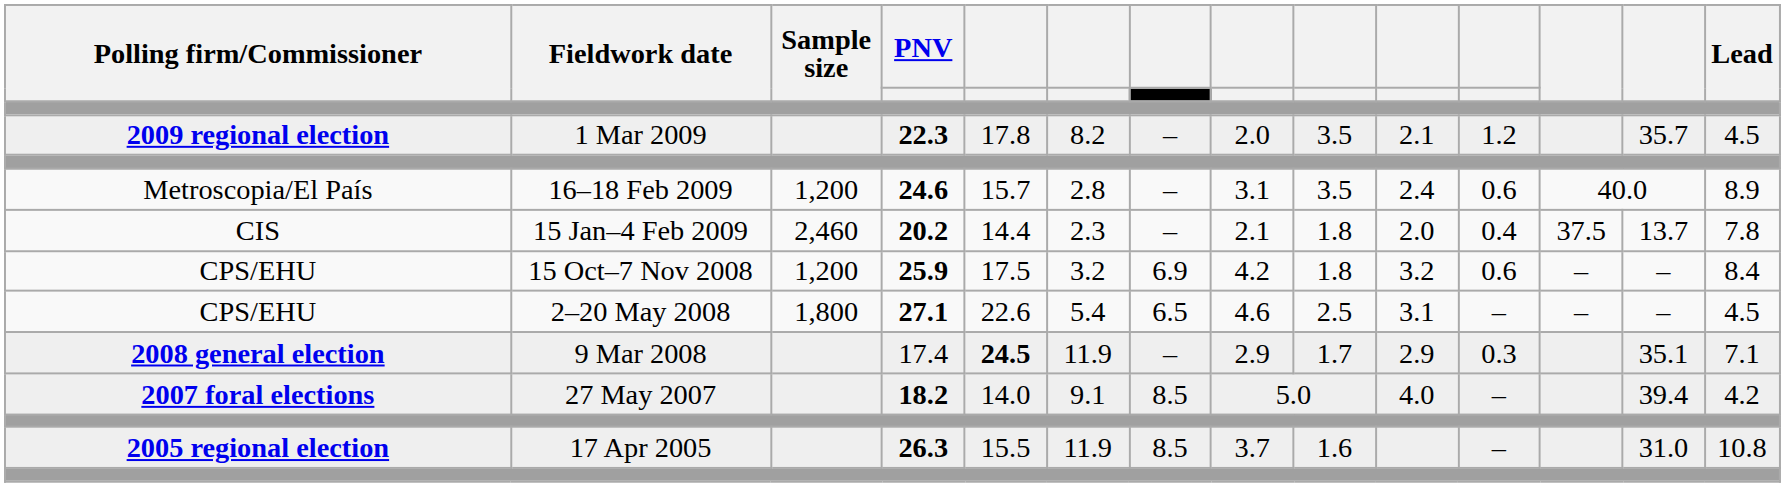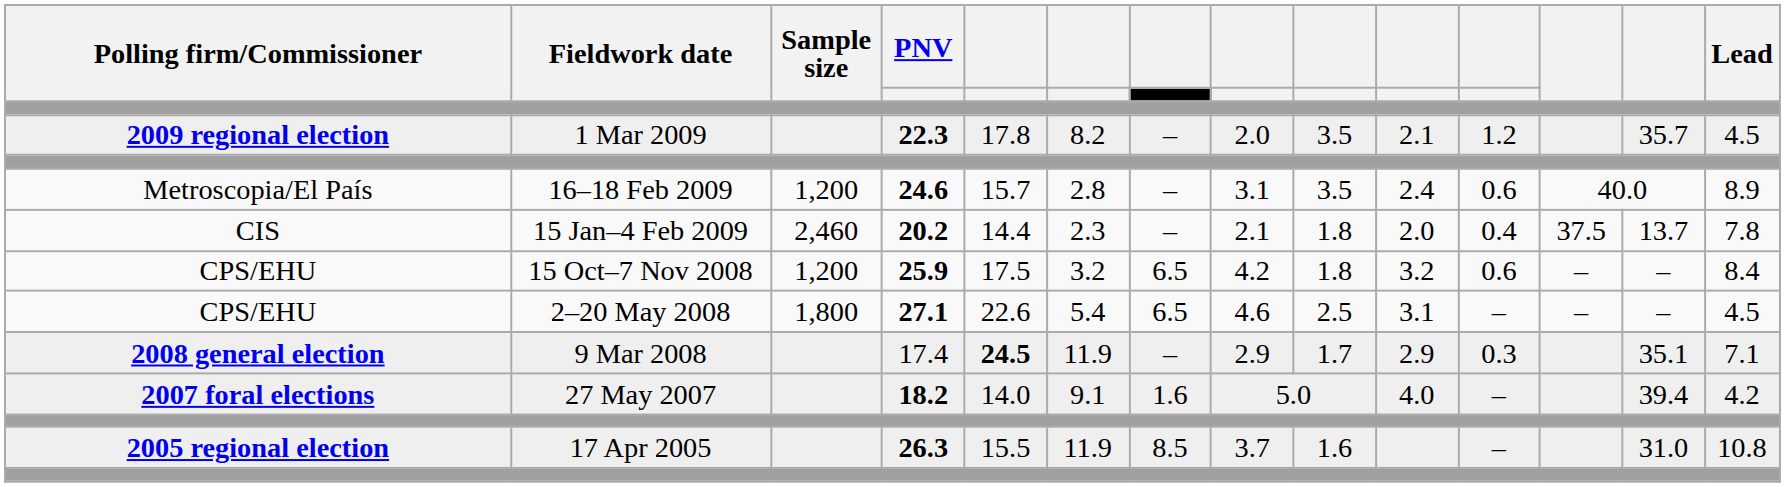(1170, 271) 6.9 -> (1170, 271) 6.5
(1170, 394) 8.5 -> (1170, 394) 1.6
